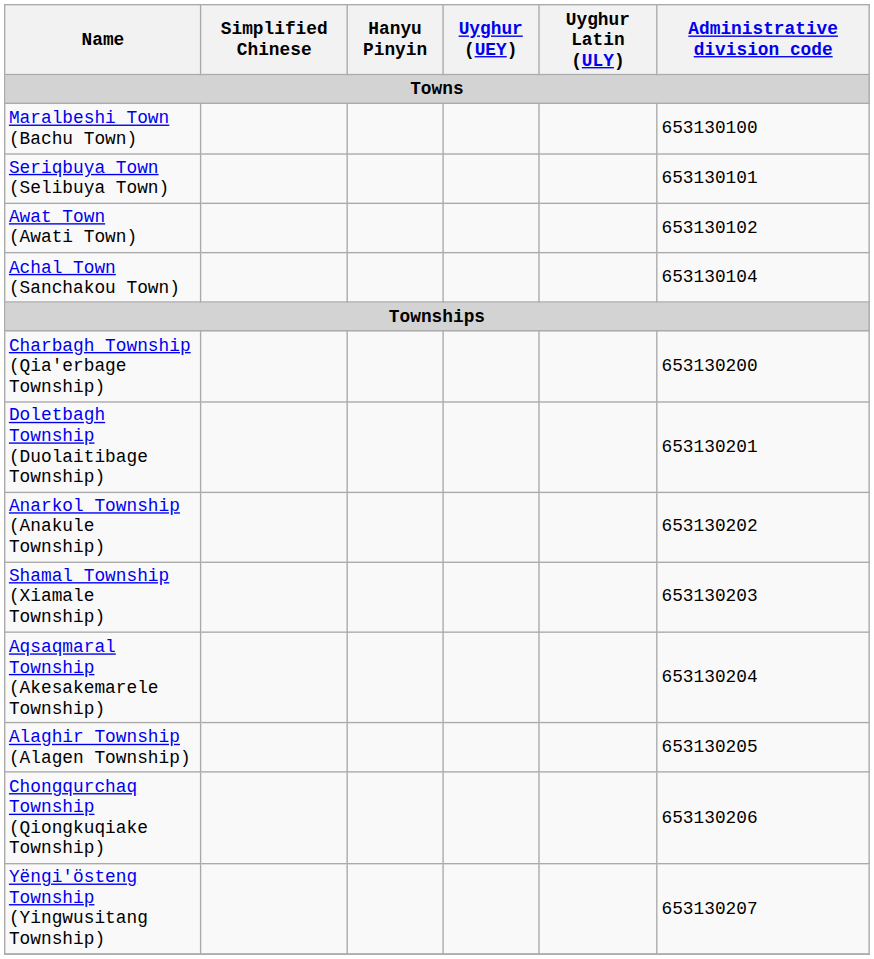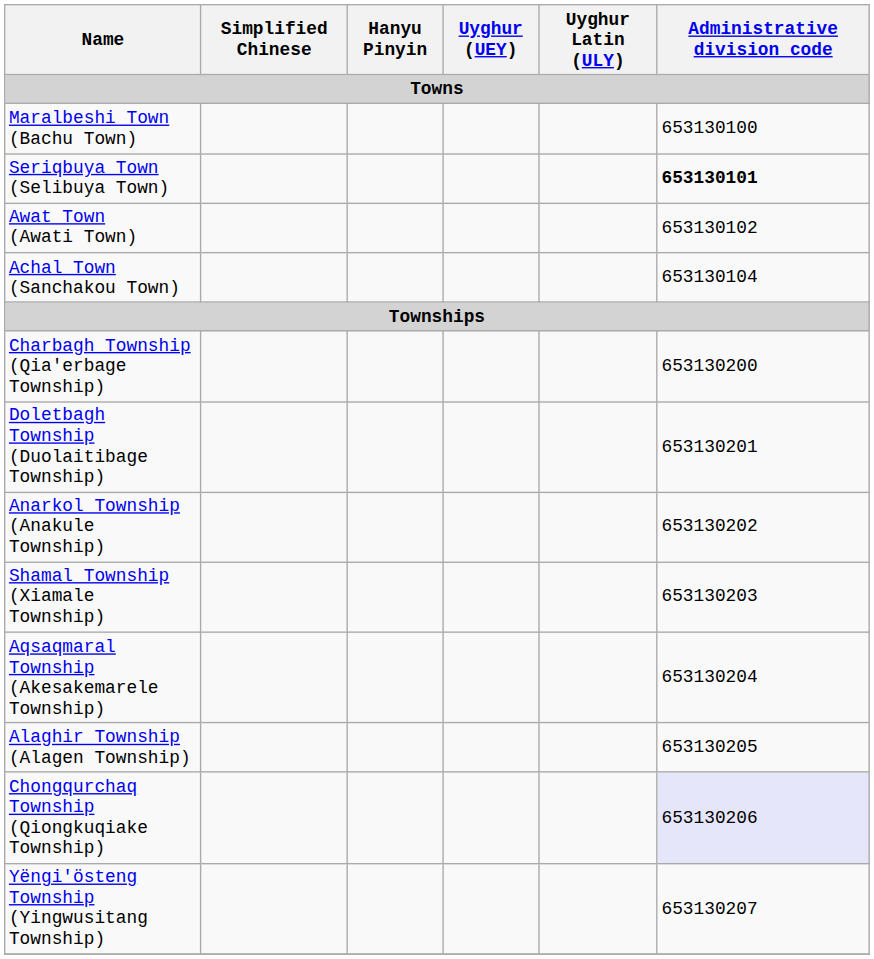(710, 178) normal -> (710, 178) bold
(710, 818) no background -> (710, 818) lavender background
